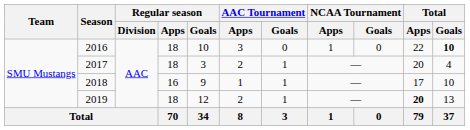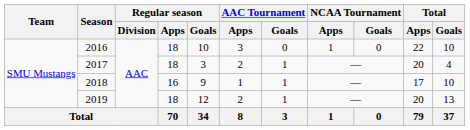(449, 47) bold -> (449, 47) normal
(418, 99) bold -> (418, 99) normal
